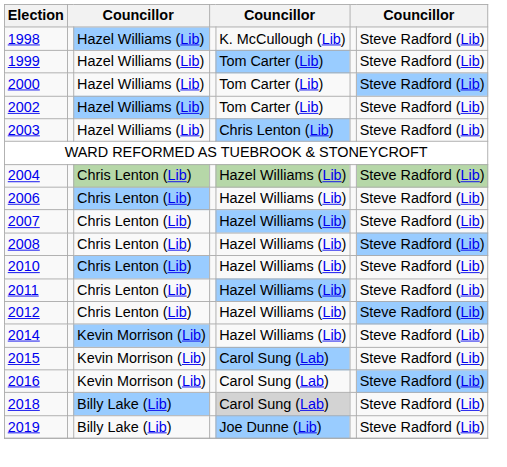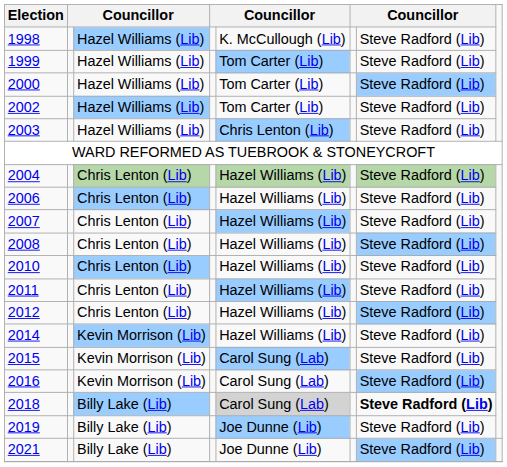(422, 404) normal -> (426, 404) bold
+ row: (24, 449)
